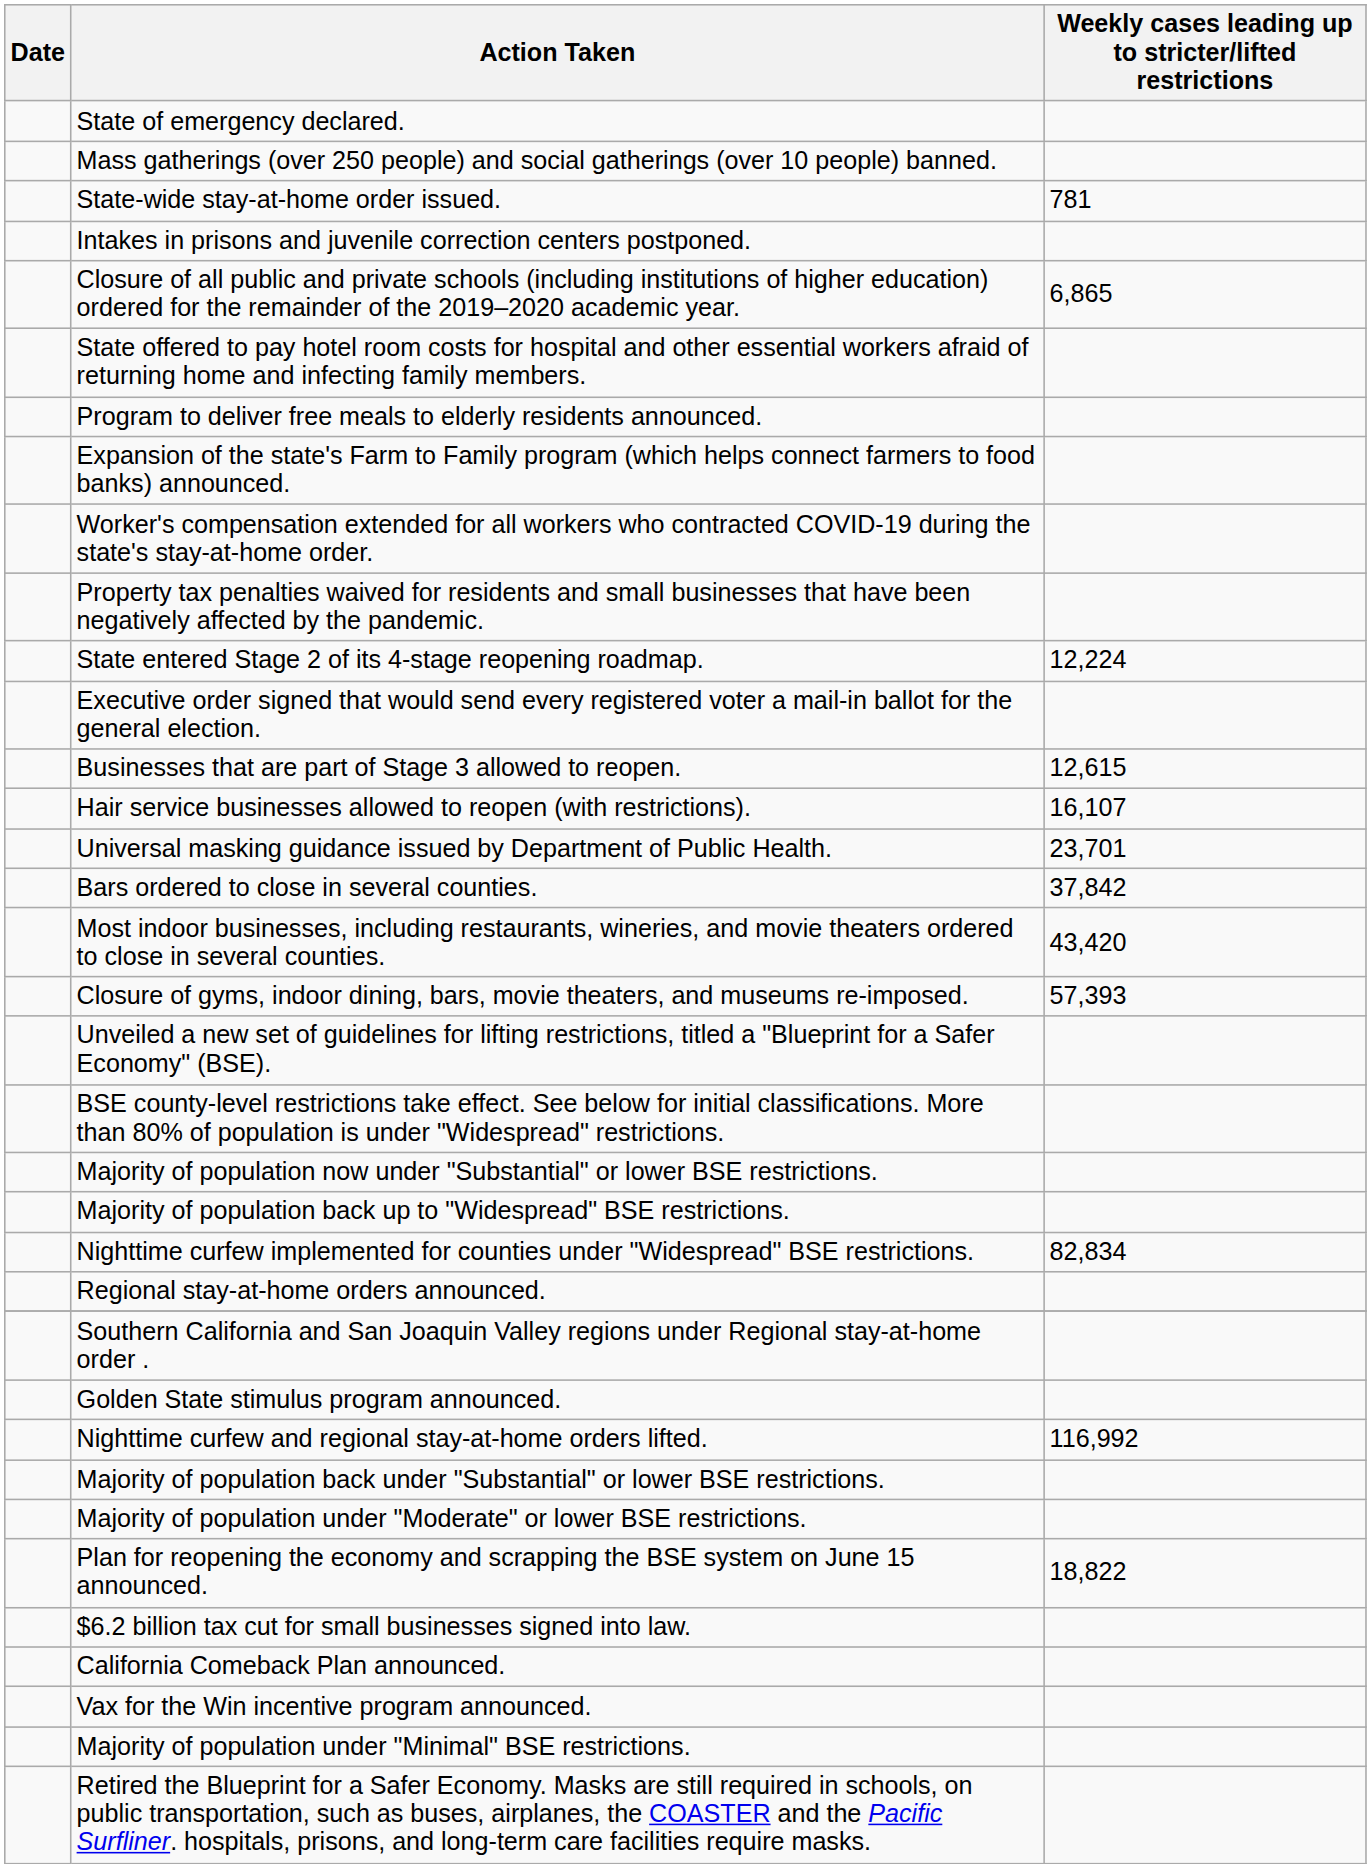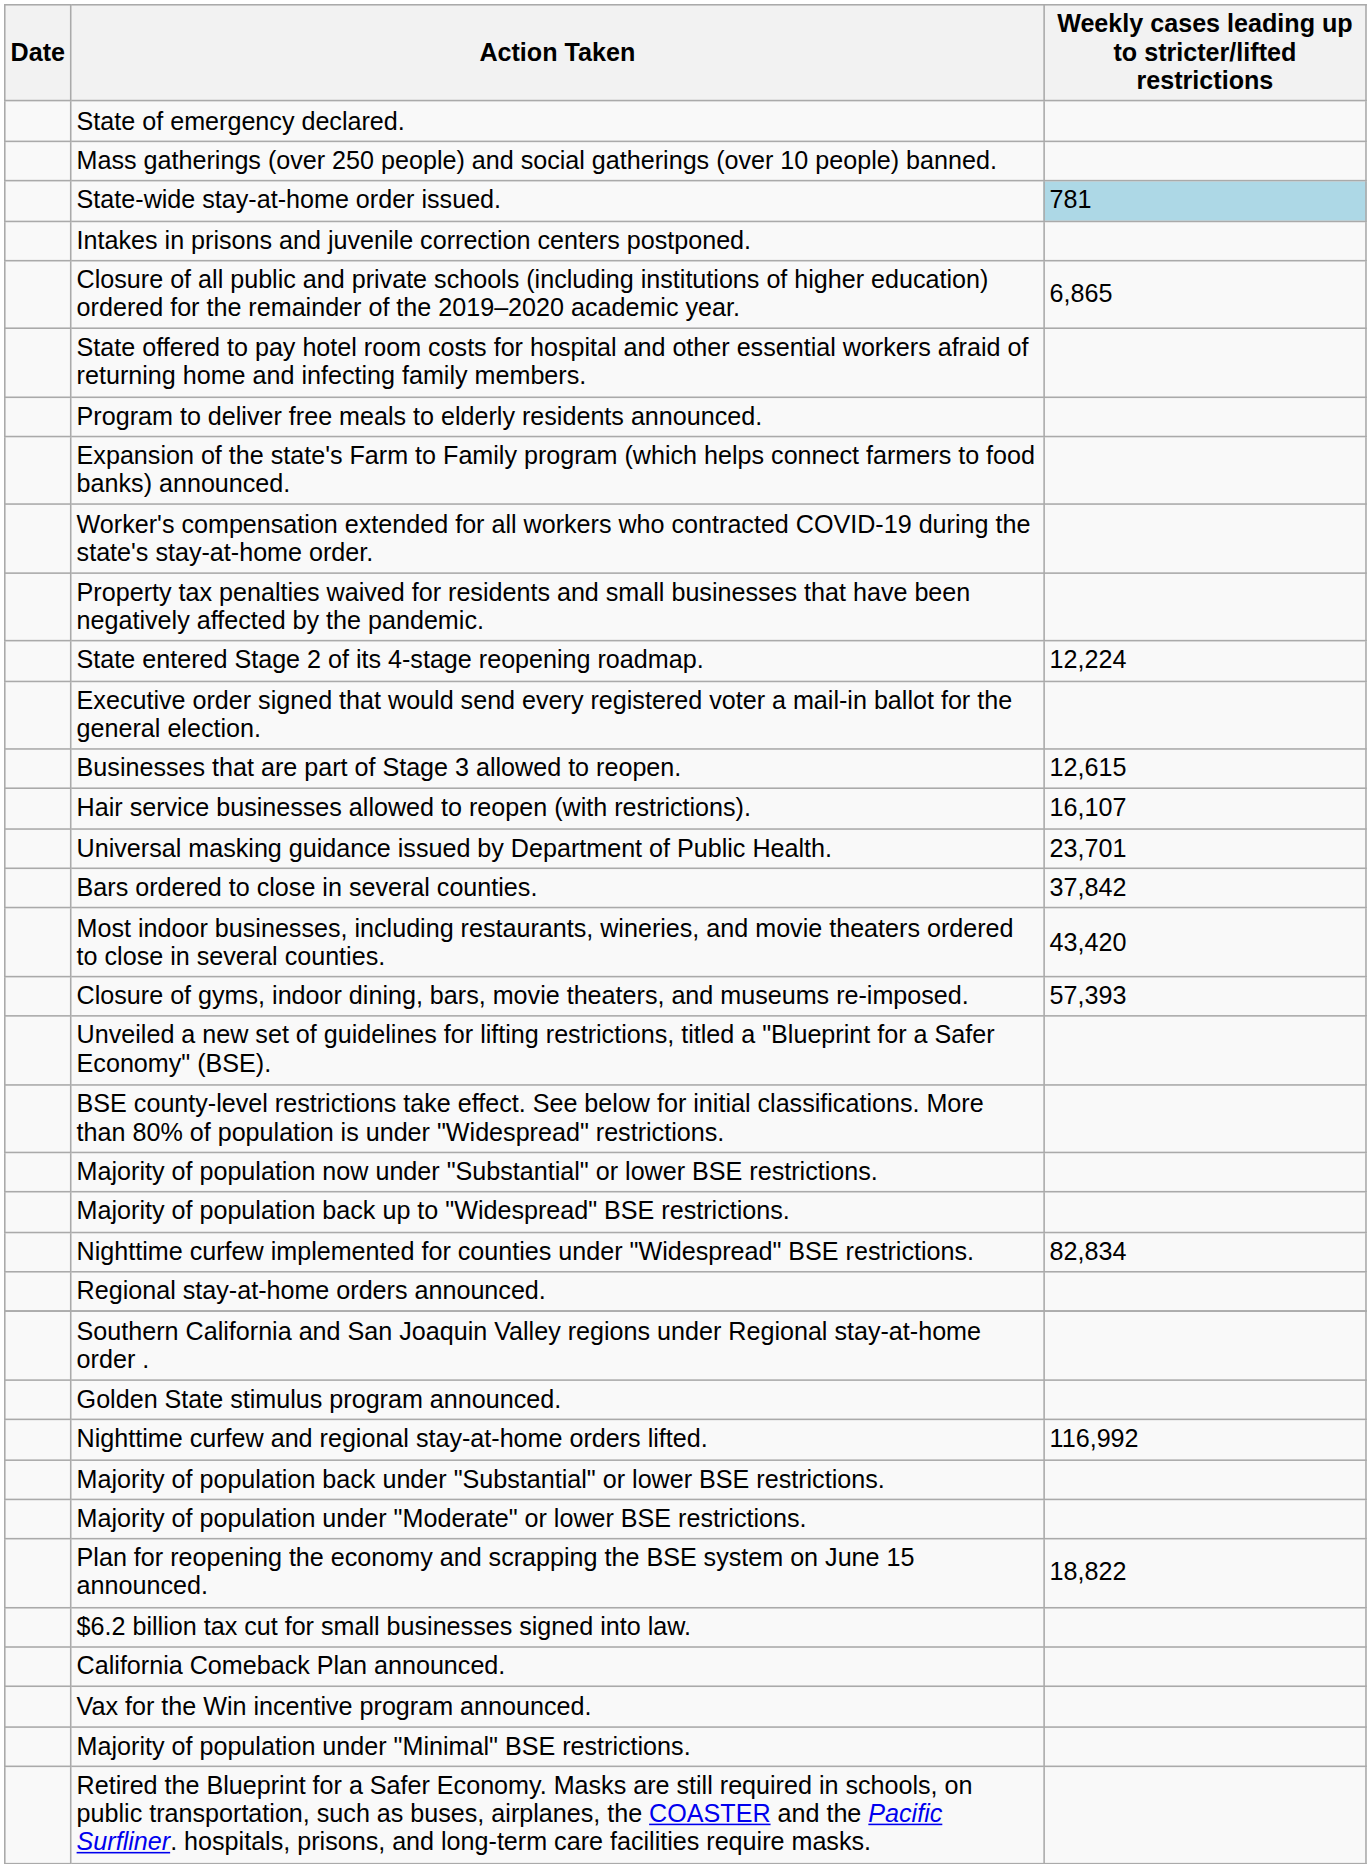(1071, 200) no background -> (1071, 200) lightblue background
